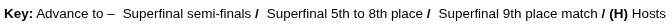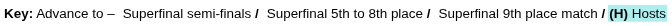(638, 13) no background -> (638, 13) paleturquoise background
